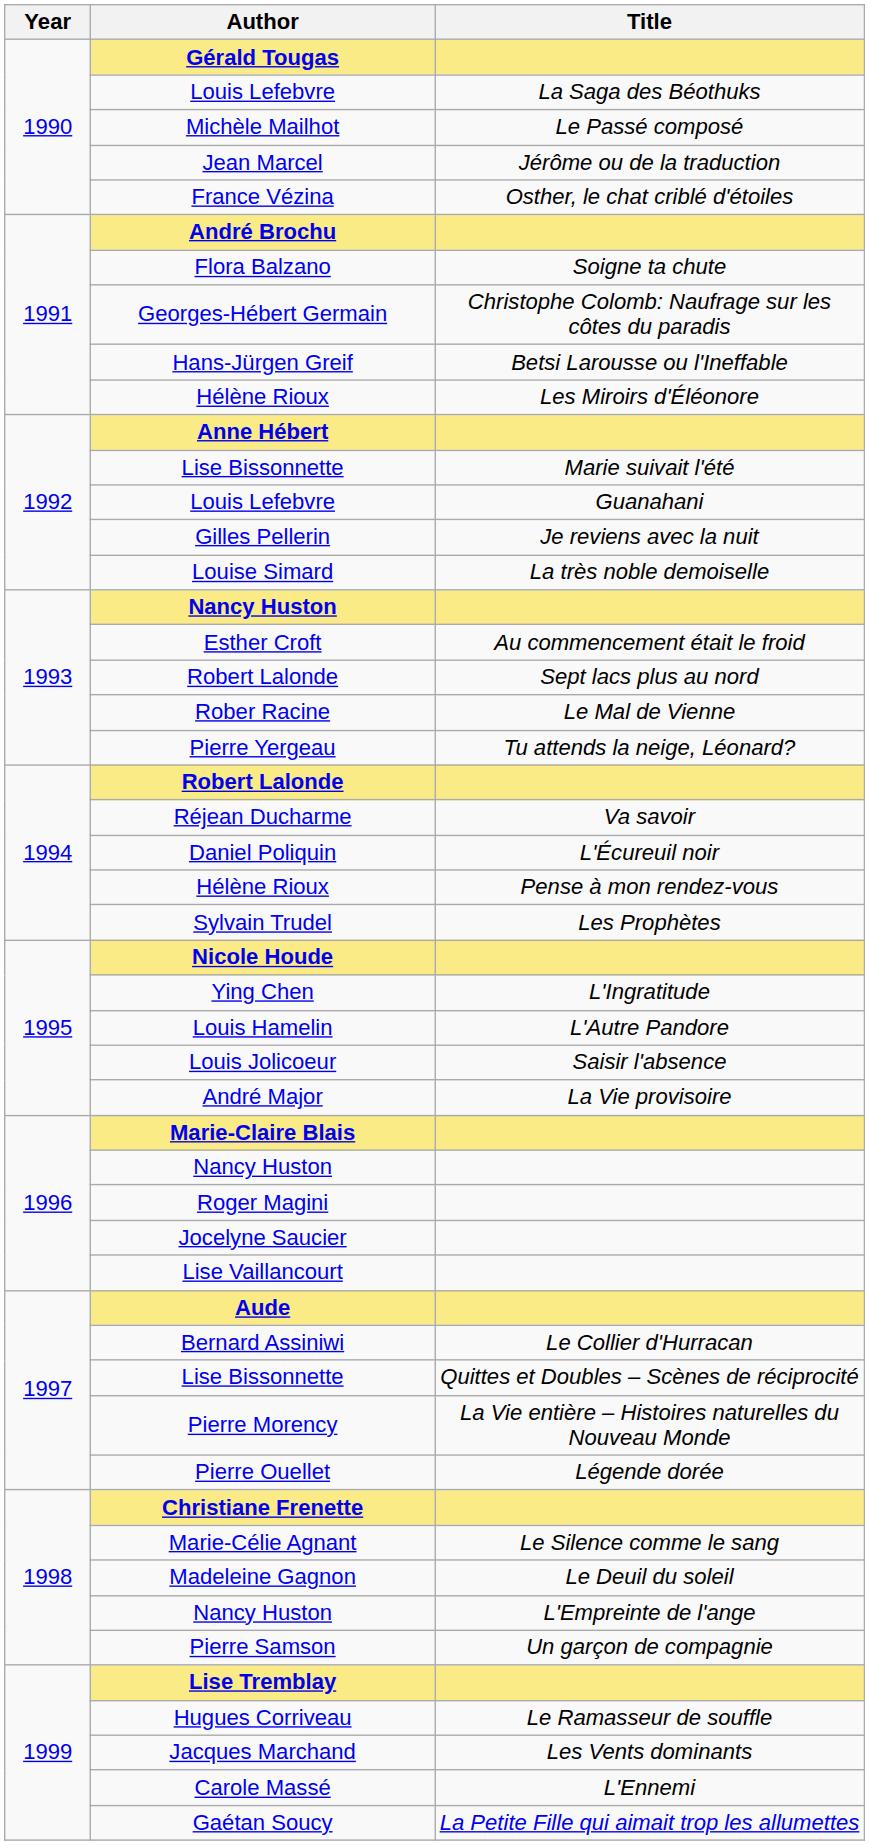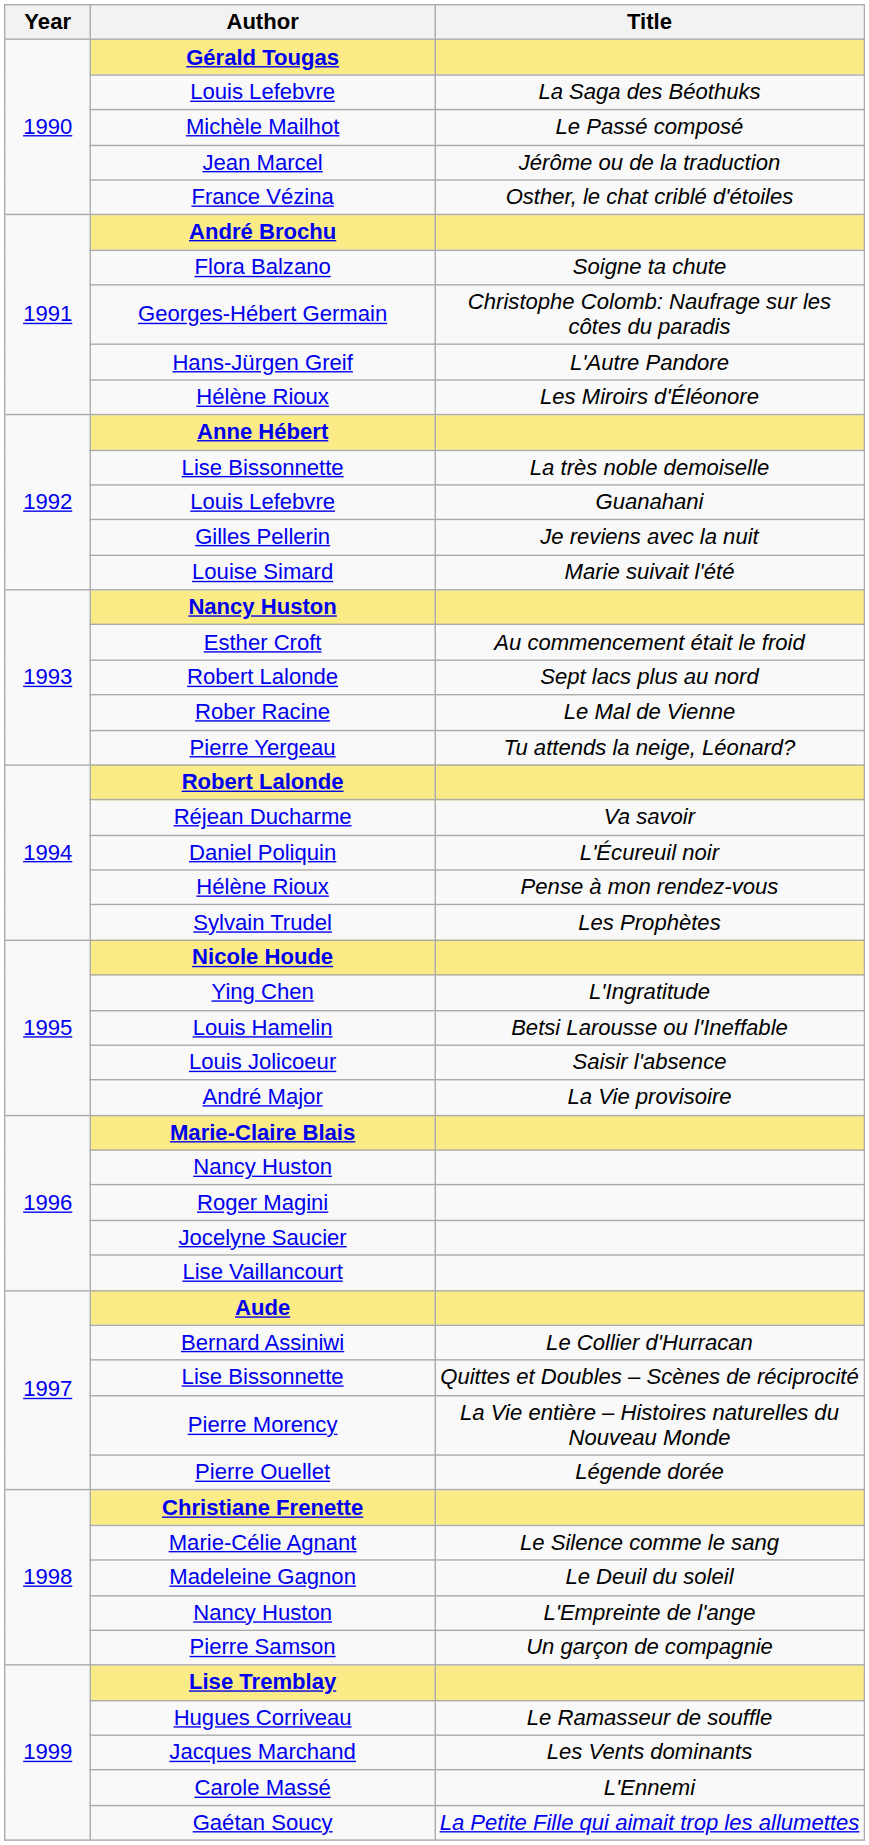(649, 362) Betsi Larousse ou l'Ineffable -> (649, 362) L'Autre Pandore
(649, 467) Marie suivait l'été -> (649, 467) La très noble demoiselle
(649, 572) La très noble demoiselle -> (649, 572) Marie suivait l'été
(649, 1027) L'Autre Pandore -> (649, 1027) Betsi Larousse ou l'Ineffable
